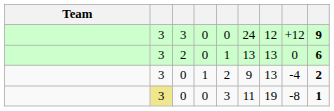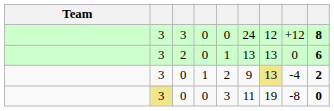(319, 34) 9 -> (319, 34) 8
(271, 75) no background -> (271, 75) khaki background
(319, 95) 1 -> (319, 95) 0
